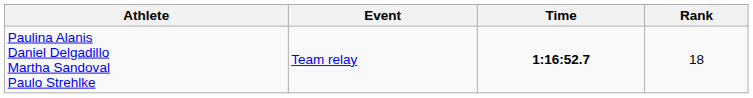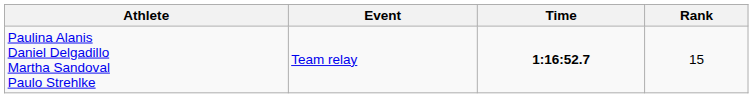(697, 59) 18 -> (697, 59) 15
